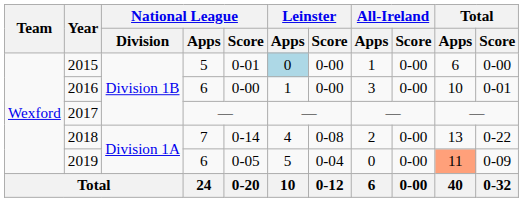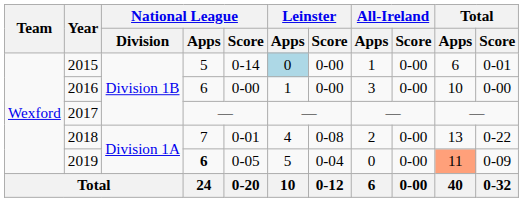(246, 64) 0-01 -> (246, 64) 0-14
(497, 64) 0-00 -> (497, 64) 0-01
(497, 88) 0-01 -> (497, 88) 0-00
(246, 137) 0-14 -> (246, 137) 0-01
(204, 161) normal -> (204, 161) bold
